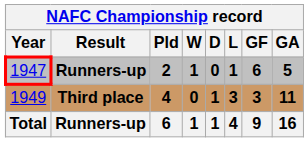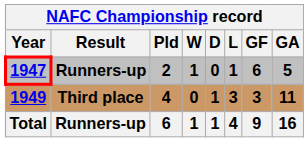(28, 70) normal -> (28, 70) bold
(28, 98) normal -> (28, 98) bold
